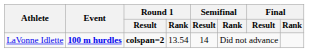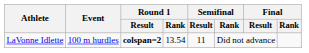(95, 40) bold -> (93, 40) normal
(204, 40) 14 -> (201, 40) 11
